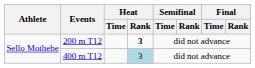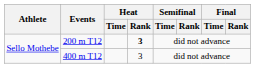(140, 56) lightblue background -> (140, 56) no background
